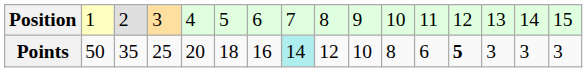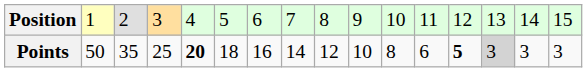(195, 50) normal -> (195, 50) bold
(296, 50) paleturquoise background -> (296, 50) no background
(491, 50) no background -> (491, 50) lightgrey background
